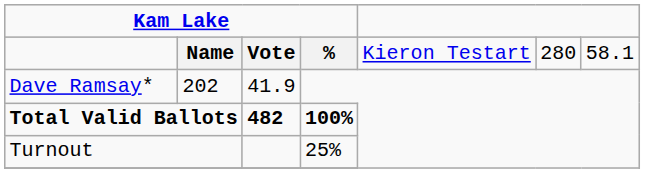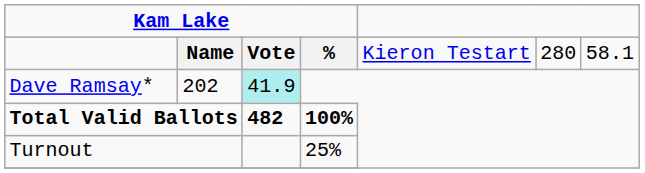(271, 86) no background -> (271, 86) paleturquoise background
